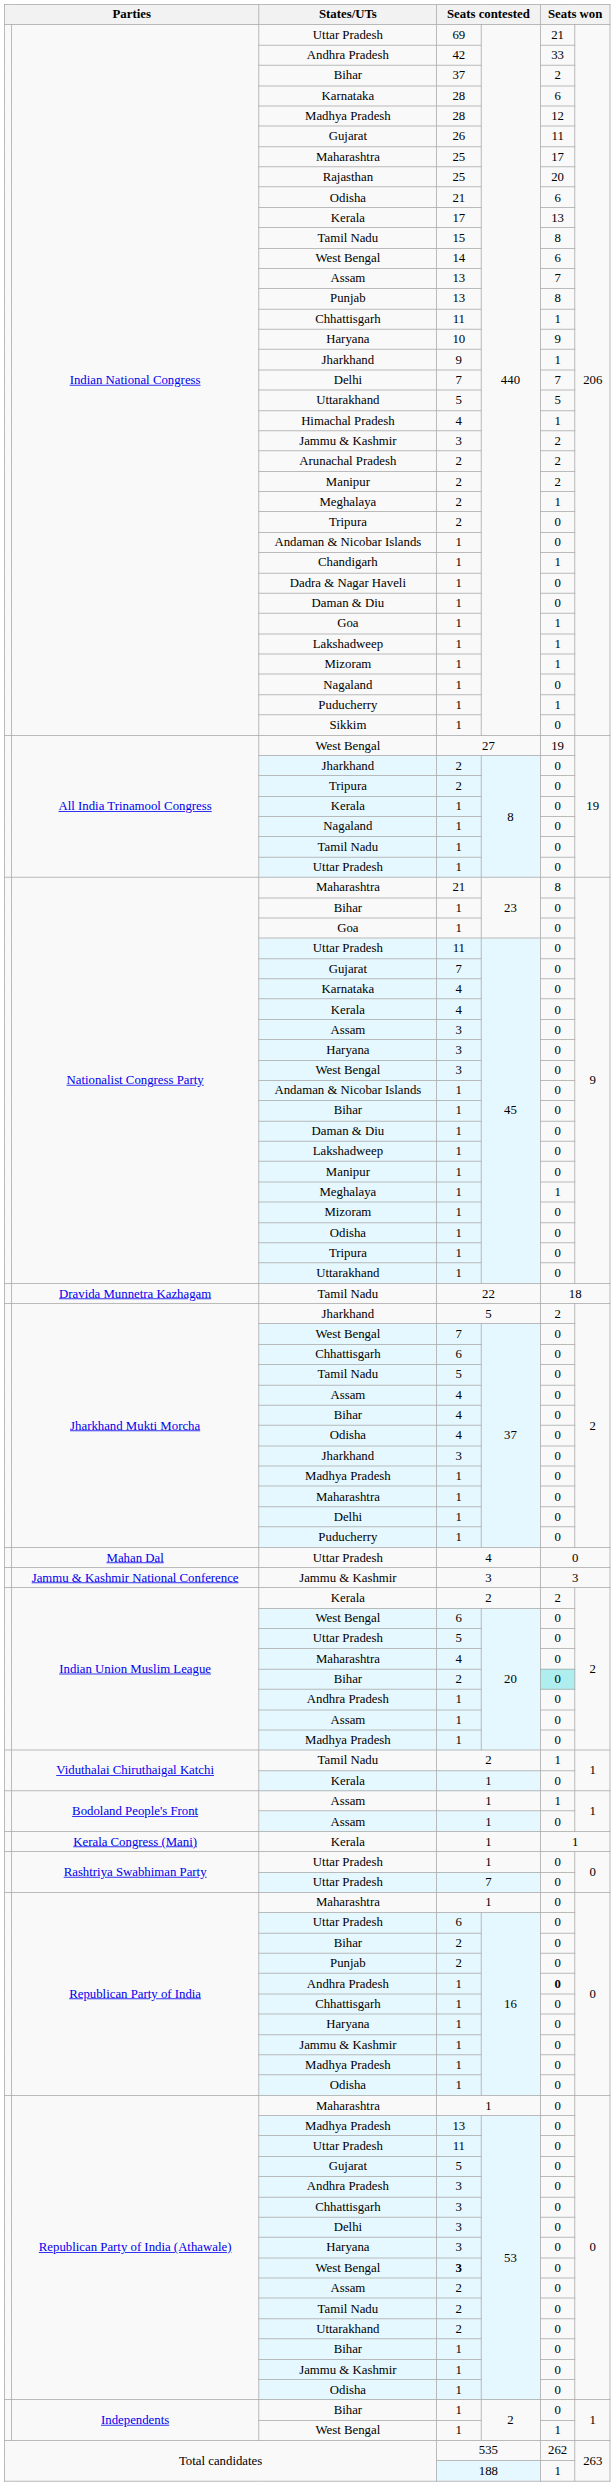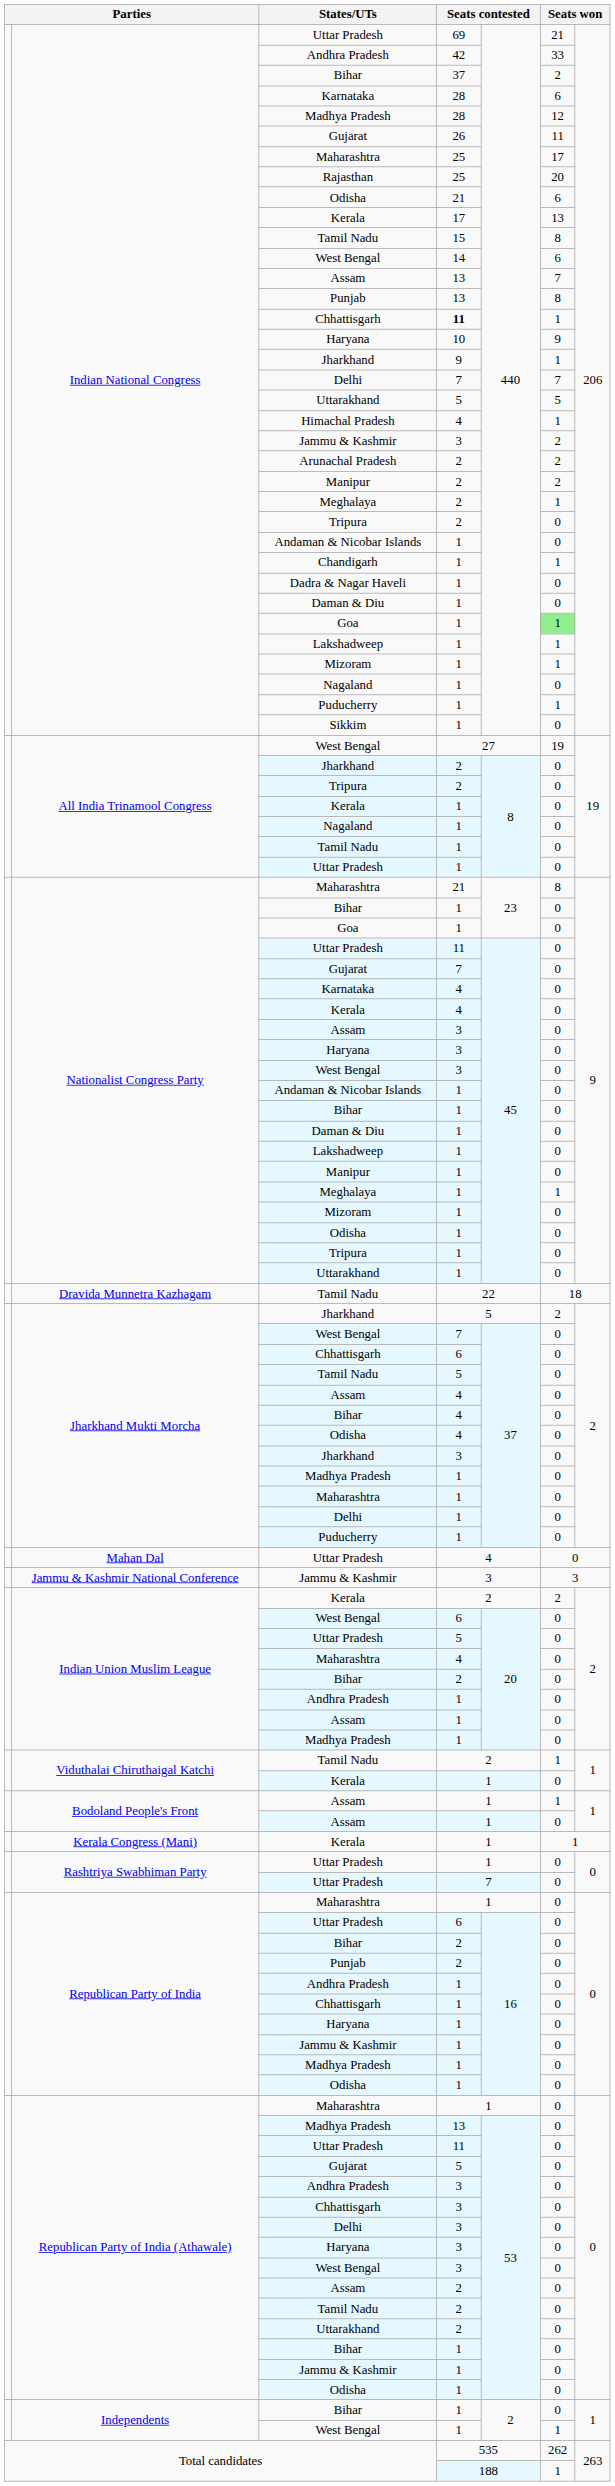(459, 319) normal -> (459, 319) bold
(558, 623) no background -> (558, 623) lightgreen background
(558, 1679) paleturquoise background -> (558, 1679) no background
(558, 1983) bold -> (558, 1983) normal
(459, 2267) bold -> (459, 2267) normal
